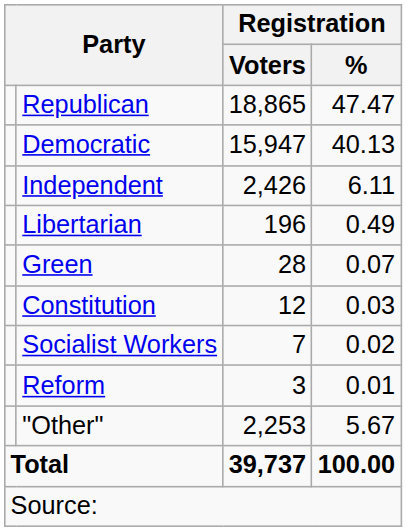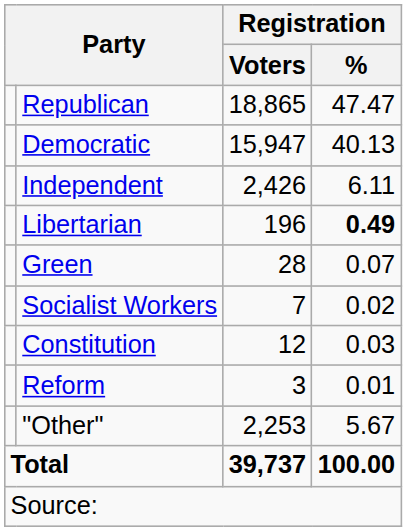(370, 225) normal -> (370, 225) bold
rows swapped: (89, 305) <-> (120, 345)
